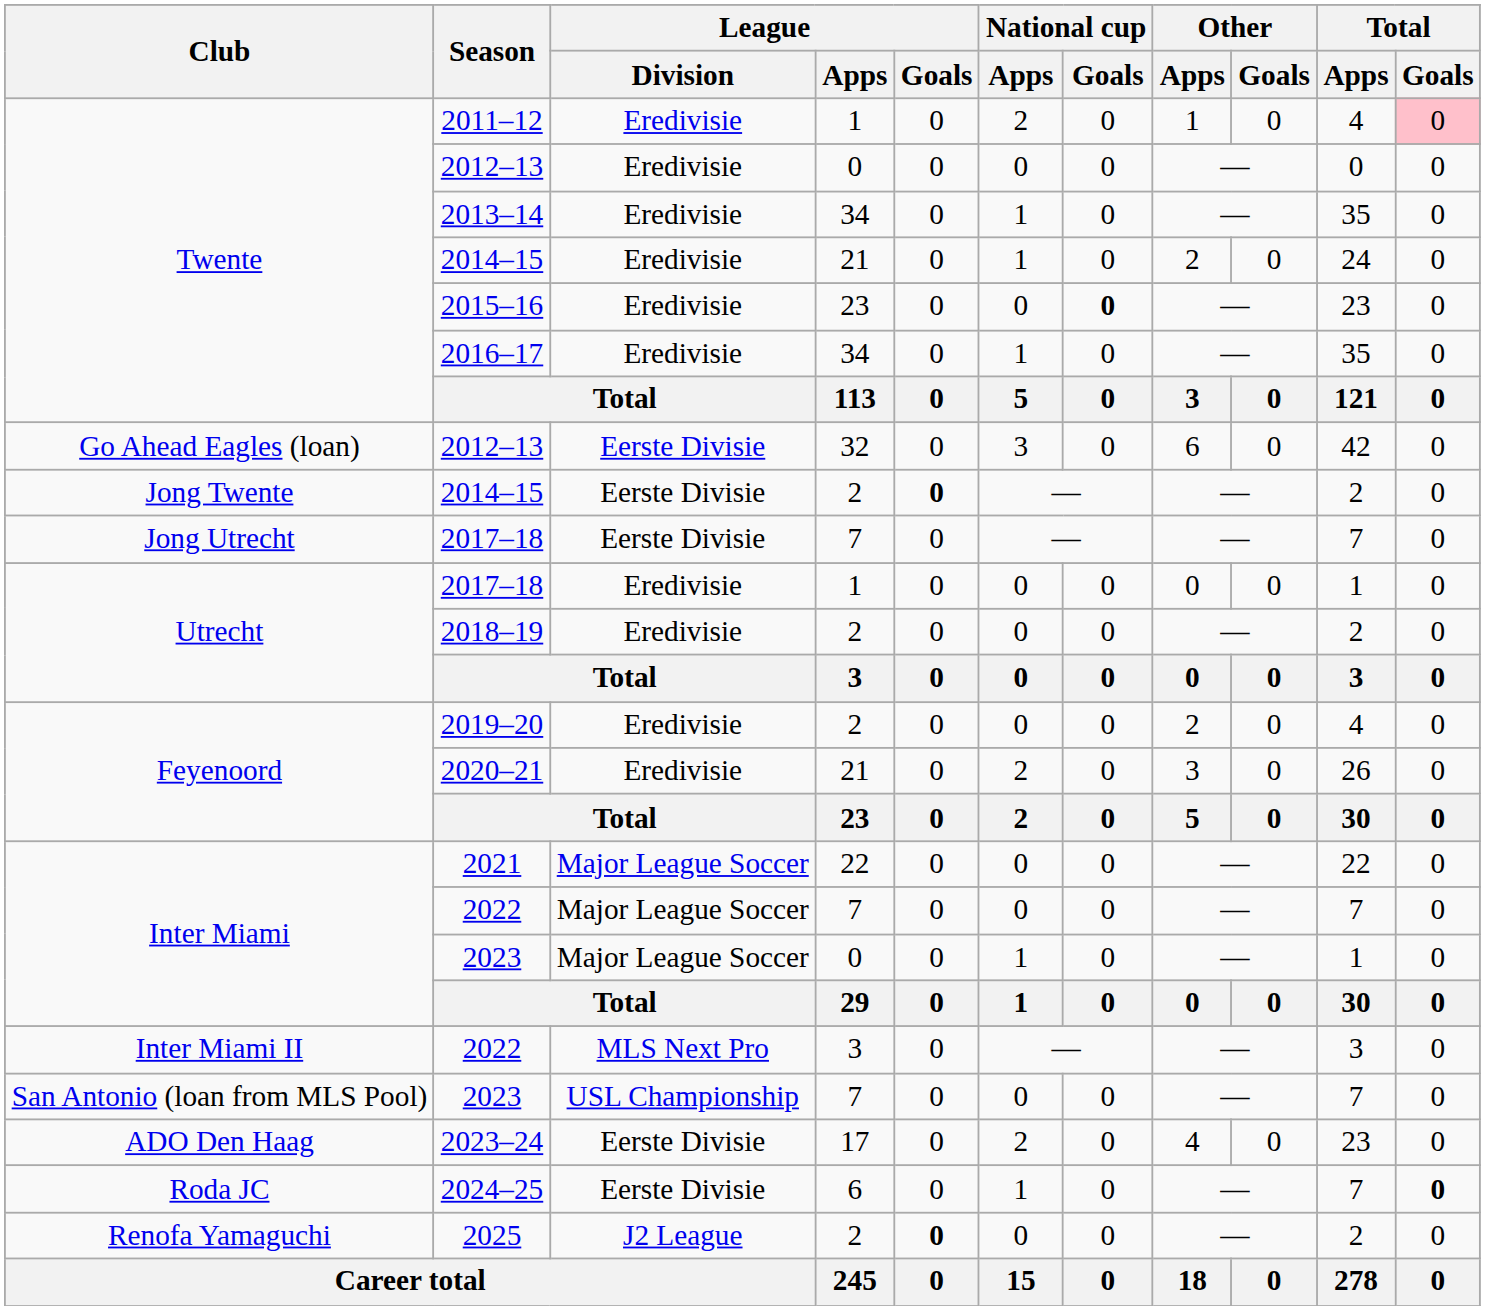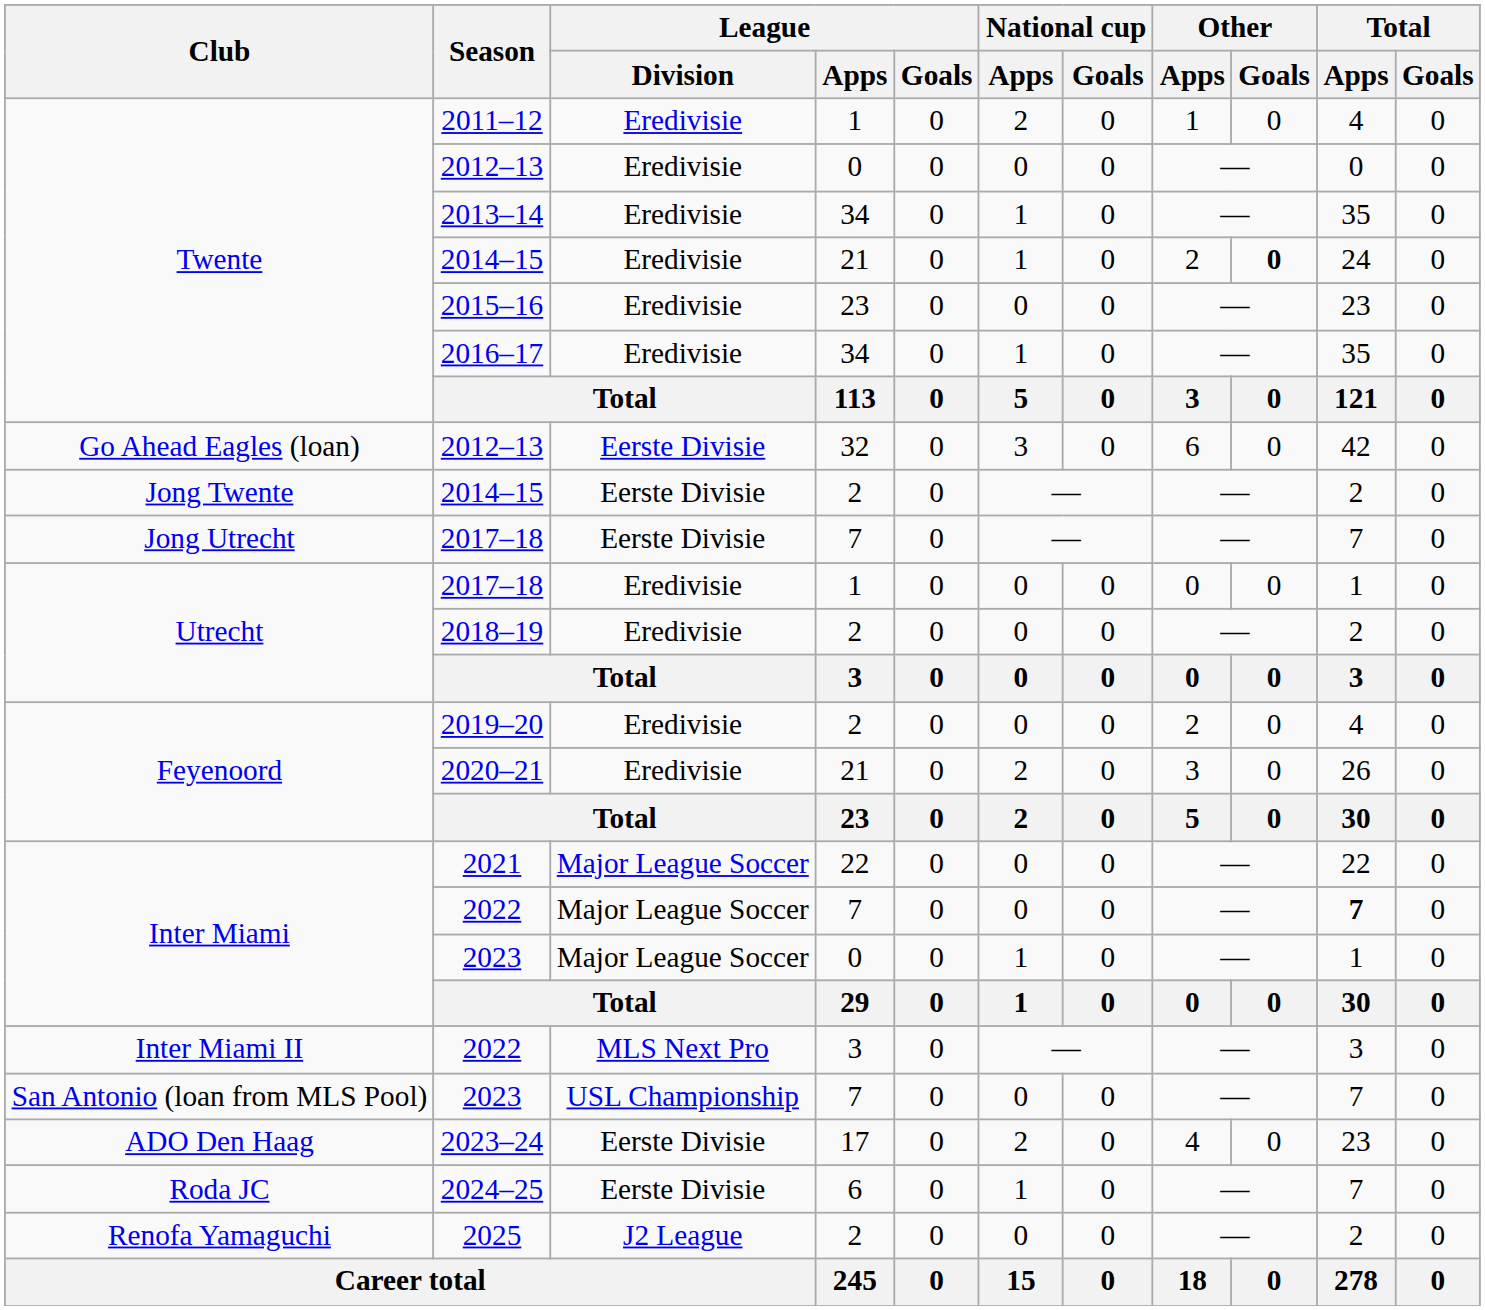(1438, 120) pink background -> (1438, 120) no background
(1274, 259) normal -> (1274, 259) bold
(1108, 306) bold -> (1108, 306) normal
(937, 492) bold -> (937, 492) normal
(1356, 910) normal -> (1356, 910) bold
(1438, 1188) bold -> (1438, 1188) normal
(937, 1235) bold -> (937, 1235) normal
